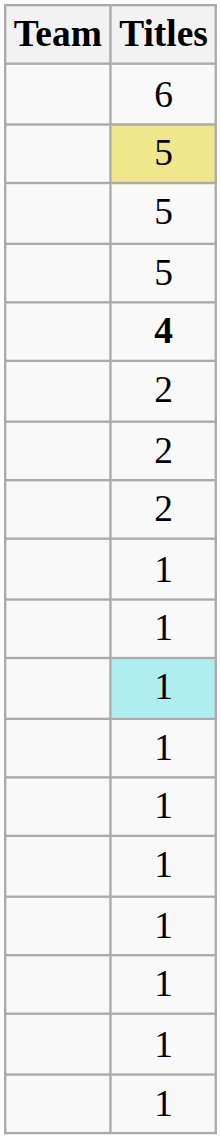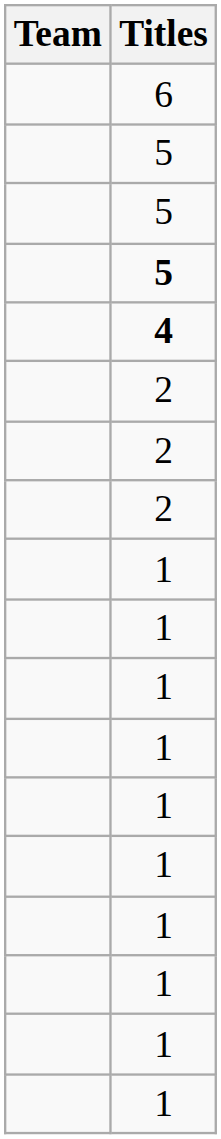(164, 152) khaki background -> (164, 152) no background
(164, 271) normal -> (164, 271) bold
(164, 687) paleturquoise background -> (164, 687) no background
